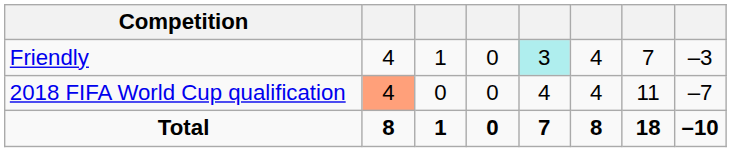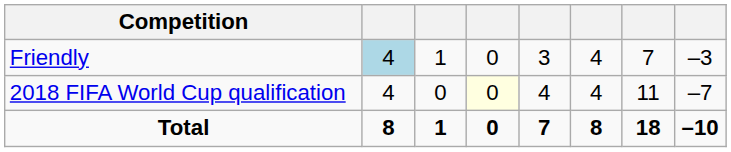(388, 57) no background -> (388, 57) lightblue background
(544, 57) paleturquoise background -> (544, 57) no background
(388, 92) lightsalmon background -> (388, 92) no background
(492, 92) no background -> (492, 92) lightyellow background
